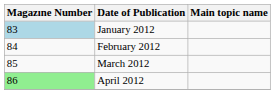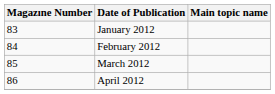(12, 30) lightblue background -> (12, 30) no background
(12, 81) lightgreen background -> (12, 81) no background
